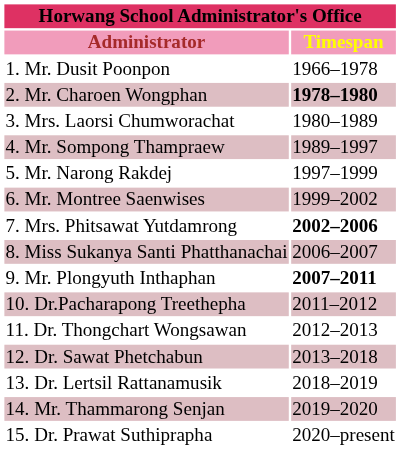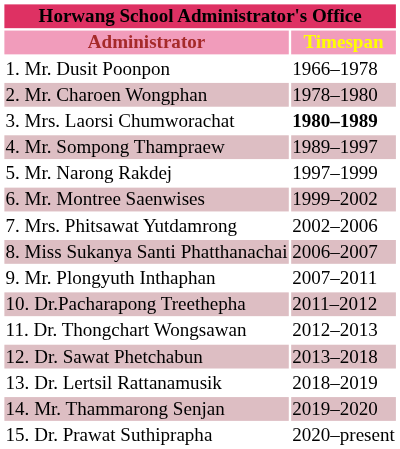(335, 94) bold -> (335, 94) normal
(335, 120) normal -> (335, 120) bold
(335, 225) bold -> (335, 225) normal
(335, 277) bold -> (335, 277) normal
